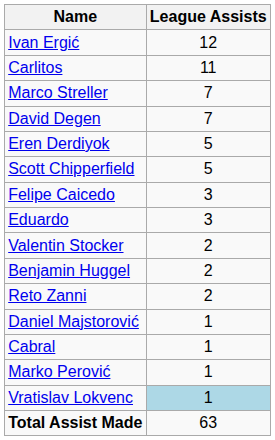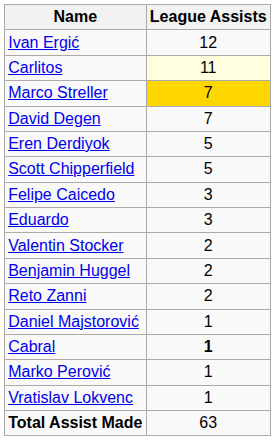(208, 67) no background -> (208, 67) lightyellow background
(208, 93) no background -> (208, 93) gold background
(208, 347) normal -> (208, 347) bold
(208, 397) lightblue background -> (208, 397) no background
